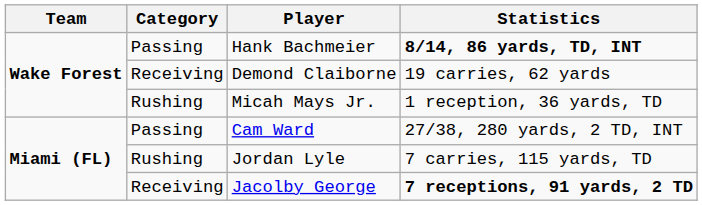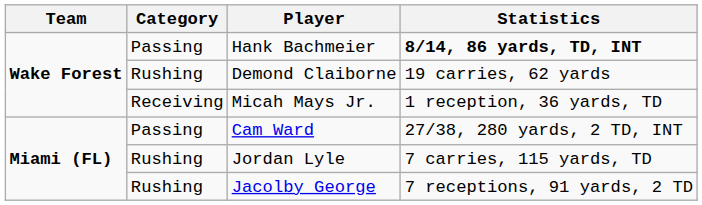(177, 75) Receiving -> (167, 75) Rushing
(167, 103) Rushing -> (177, 103) Receiving
(177, 187) Receiving -> (167, 187) Rushing
(549, 187) bold -> (549, 187) normal
